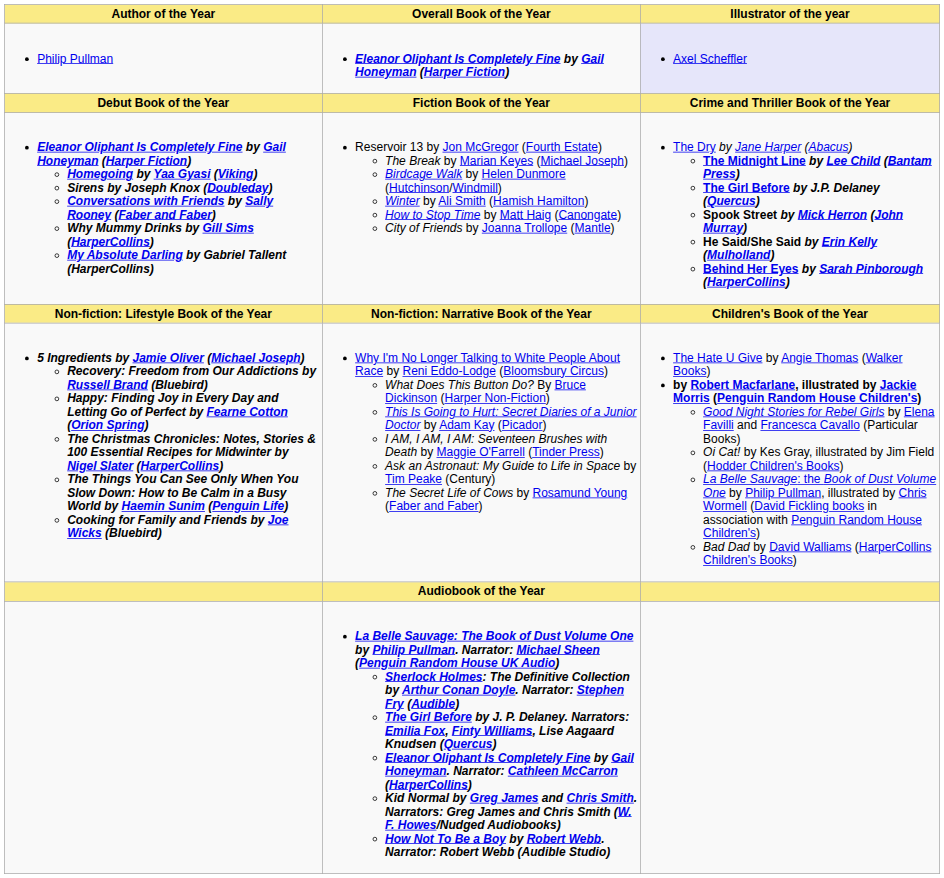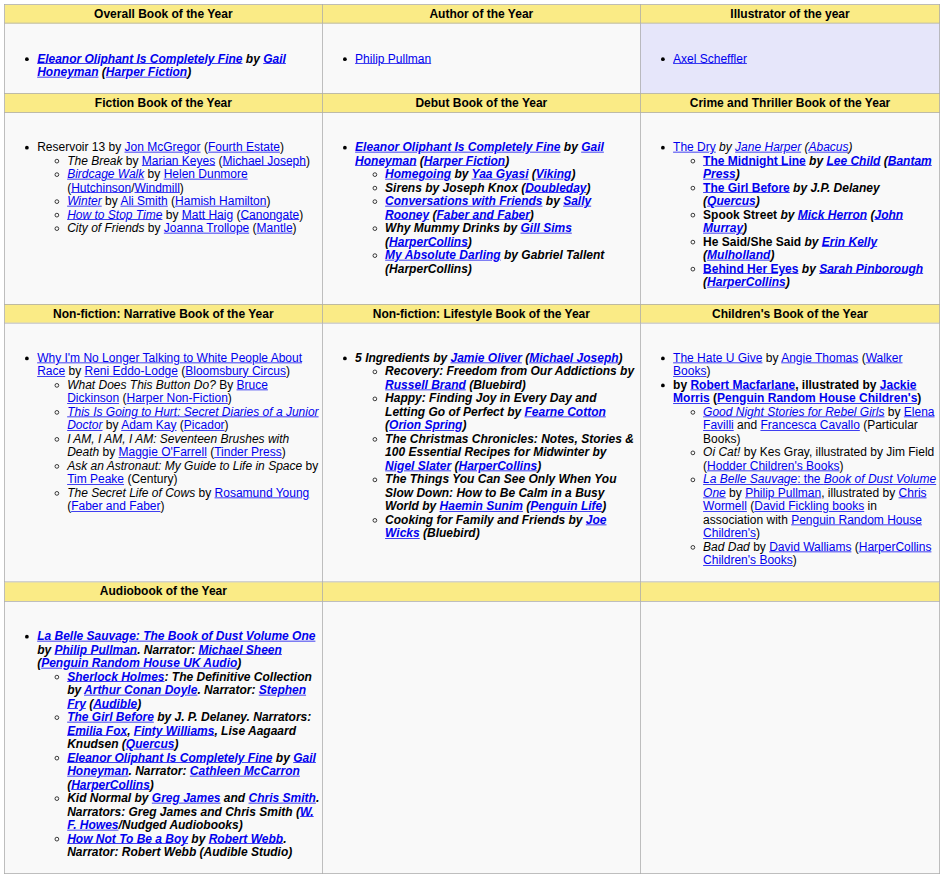columns swapped: (481, 14) <-> (163, 14)
